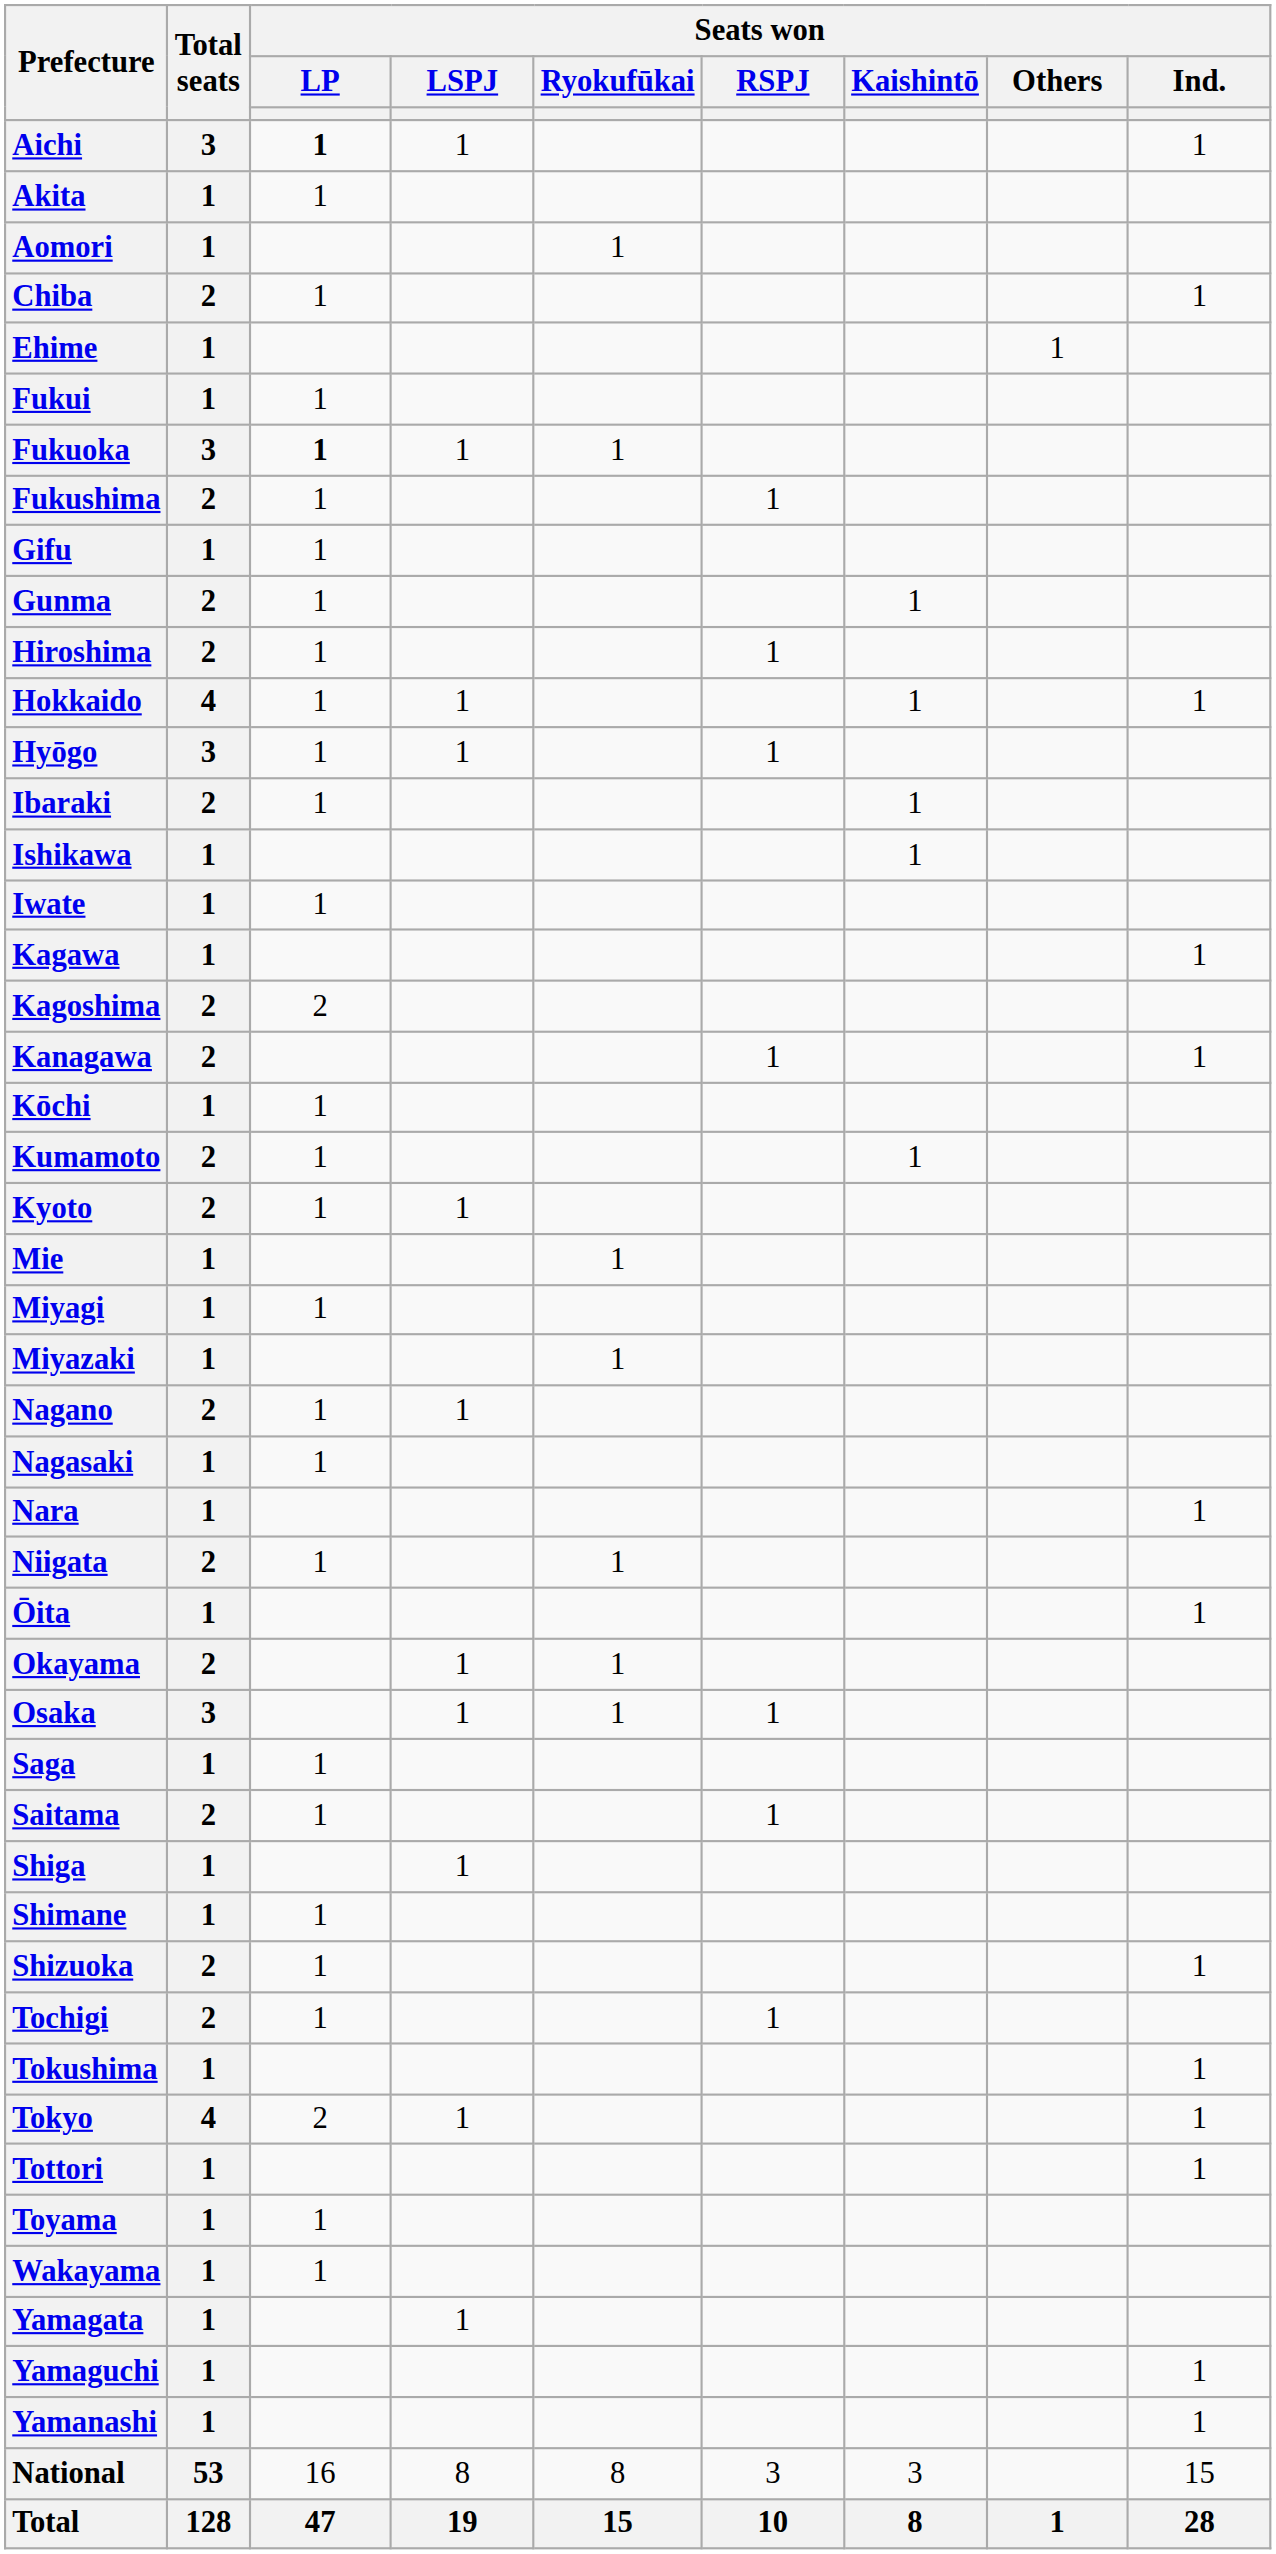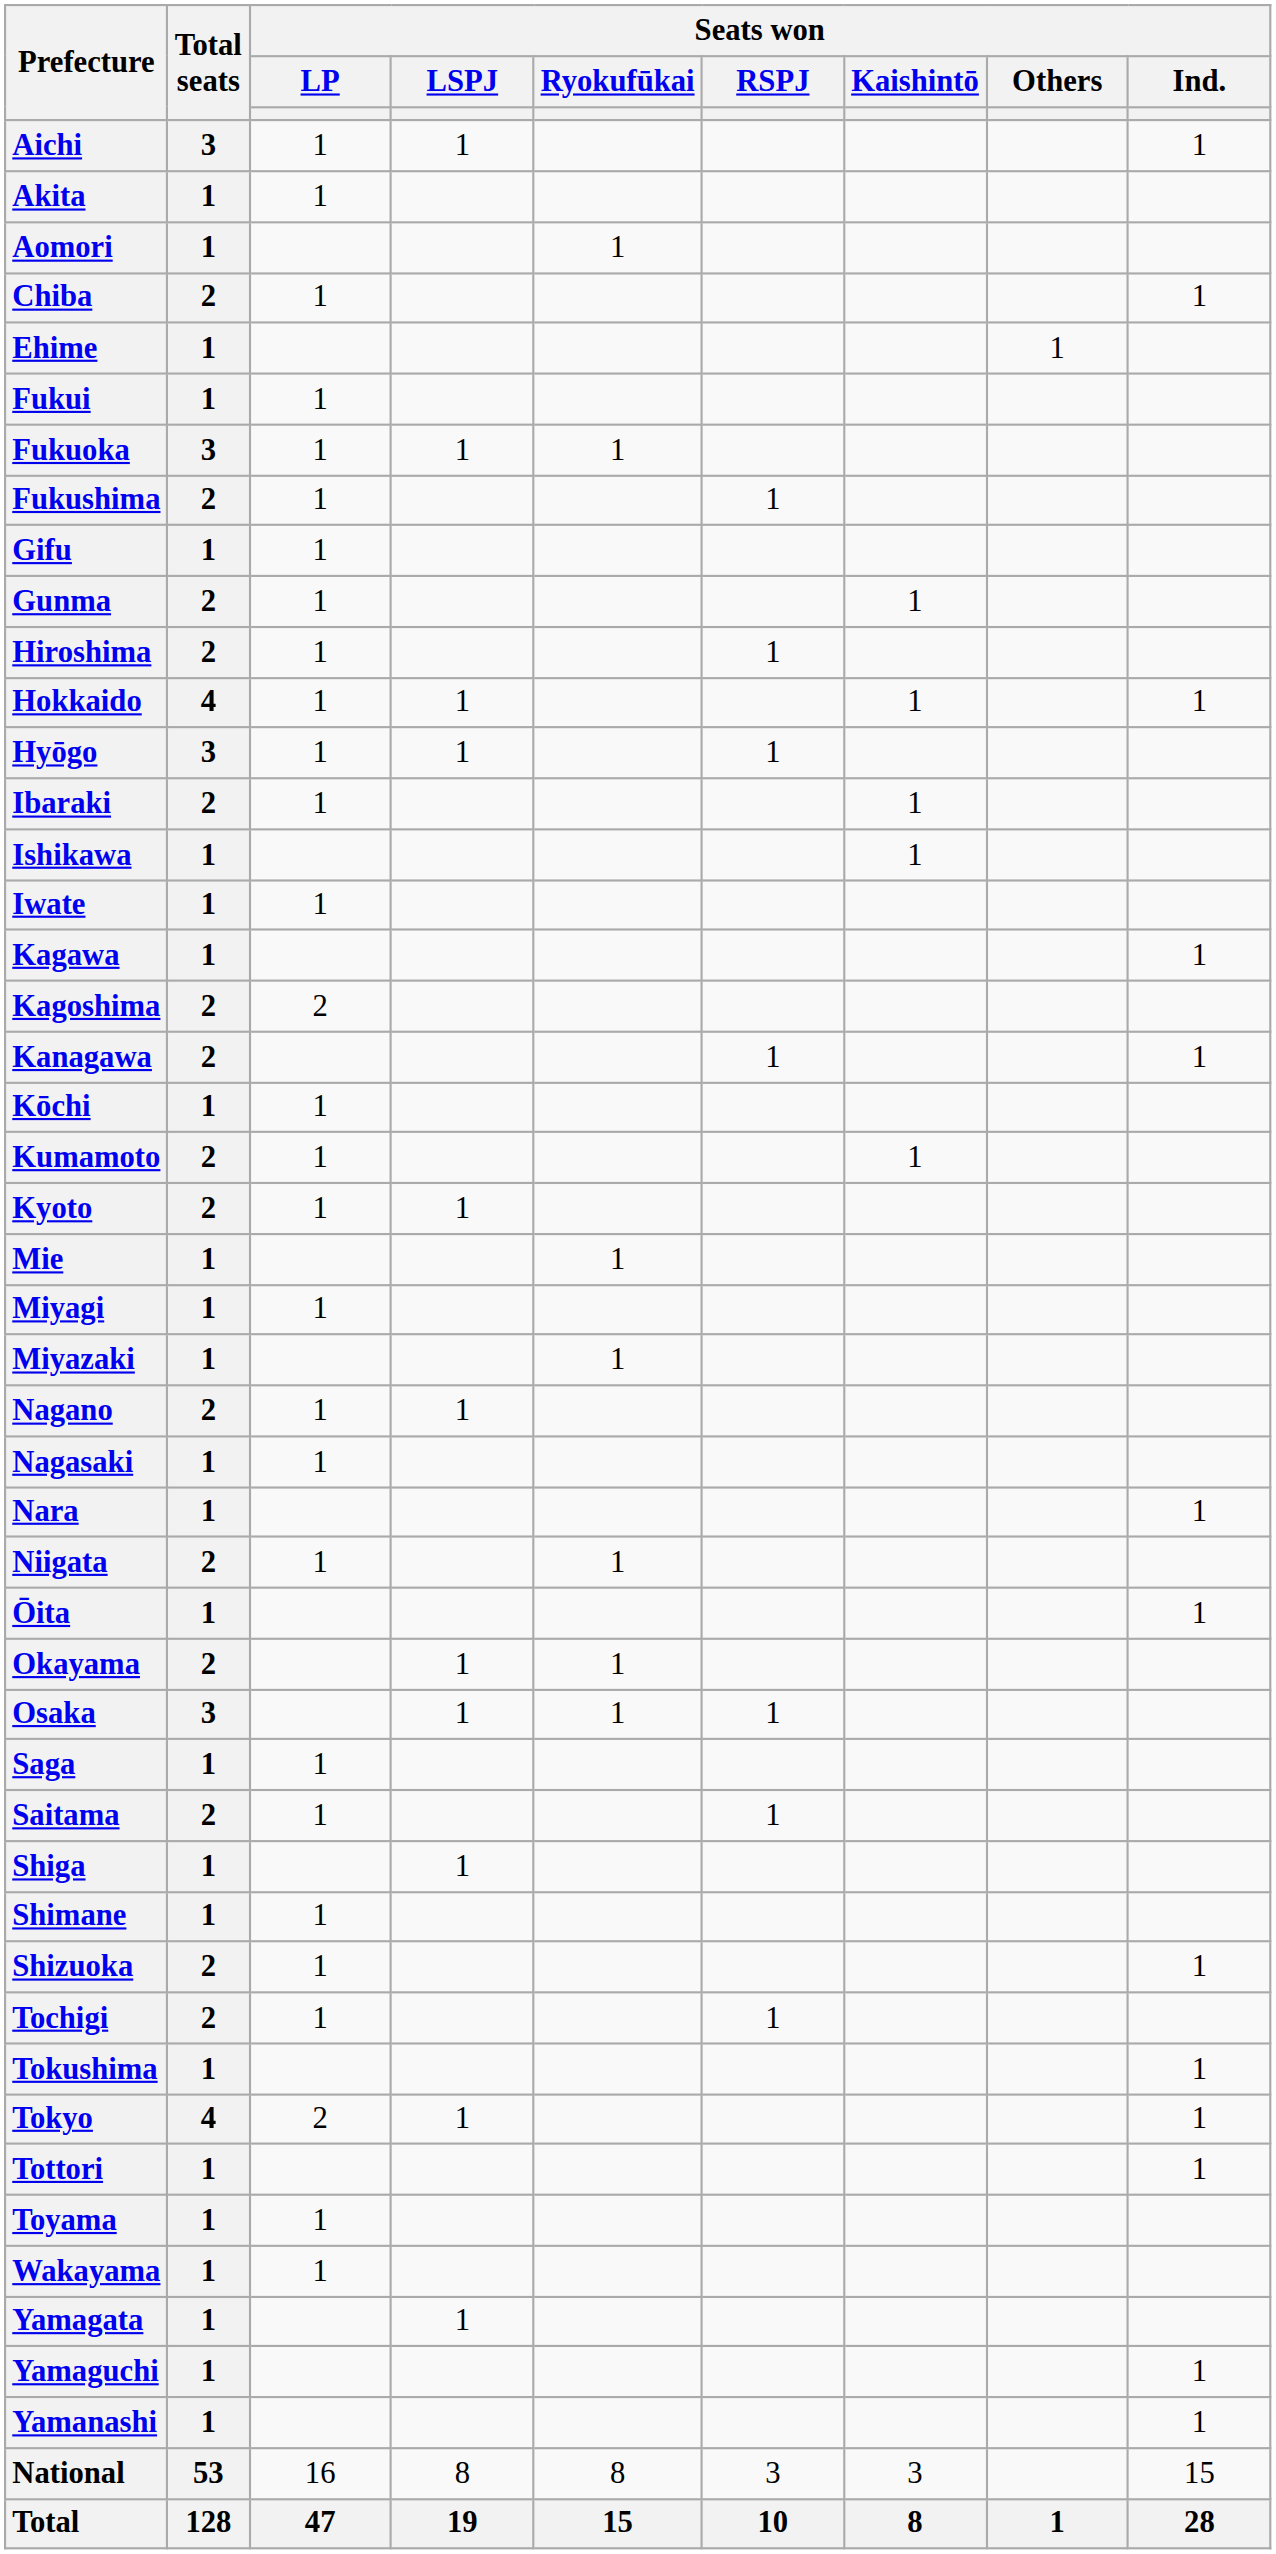(320, 145) bold -> (320, 145) normal
(320, 449) bold -> (320, 449) normal
